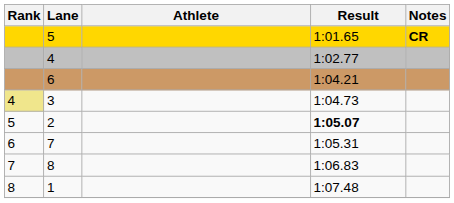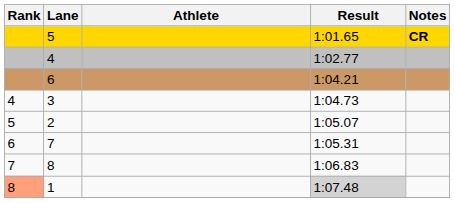(11, 101) khaki background -> (11, 101) no background
(336, 122) bold -> (336, 122) normal
(11, 187) no background -> (11, 187) lightsalmon background
(336, 187) no background -> (336, 187) lightgrey background
